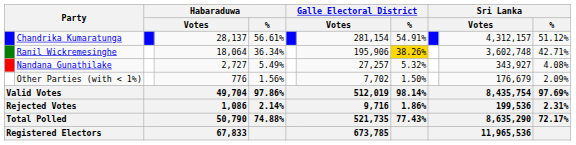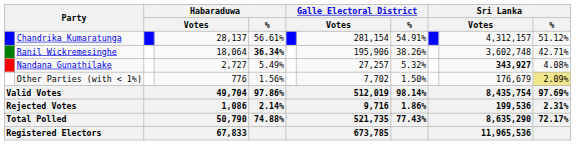(269, 52) normal -> (269, 52) bold
(411, 52) gold background -> (411, 52) no background
(514, 65) normal -> (514, 65) bold
(556, 79) no background -> (556, 79) khaki background
